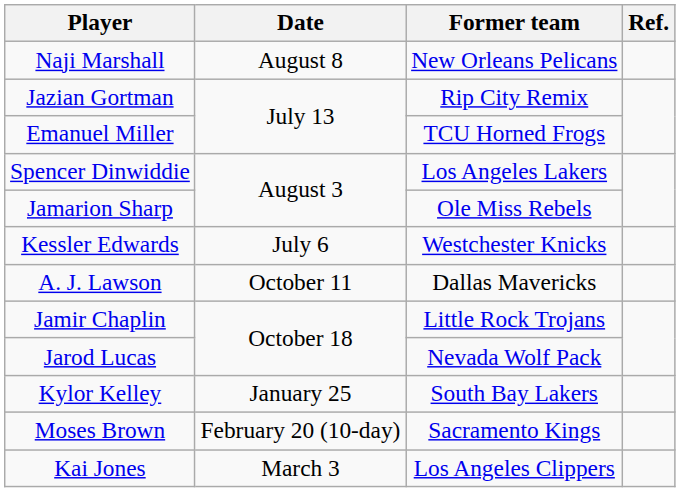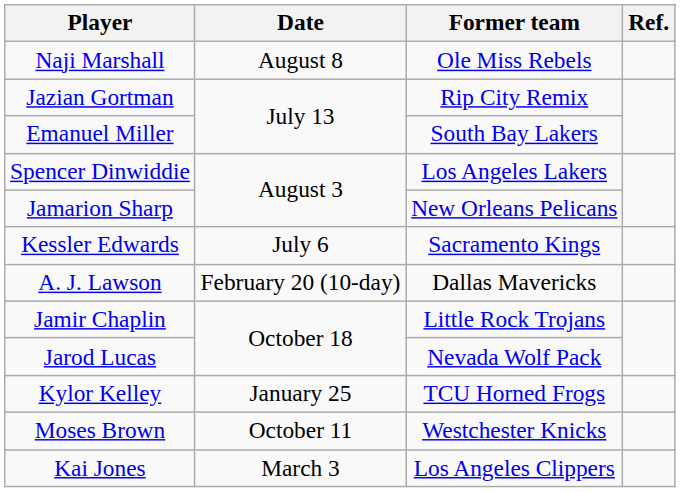(514, 60) New Orleans Pelicans -> (514, 60) Ole Miss Rebels
(514, 134) TCU Horned Frogs -> (514, 134) South Bay Lakers
(514, 208) Ole Miss Rebels -> (514, 208) New Orleans Pelicans
(514, 245) Westchester Knicks -> (514, 245) Sacramento Kings
(300, 282) October 11 -> (300, 282) February 20 (10-day)
(514, 393) South Bay Lakers -> (514, 393) TCU Horned Frogs
(300, 430) February 20 (10-day) -> (300, 430) October 11
(514, 430) Sacramento Kings -> (514, 430) Westchester Knicks
